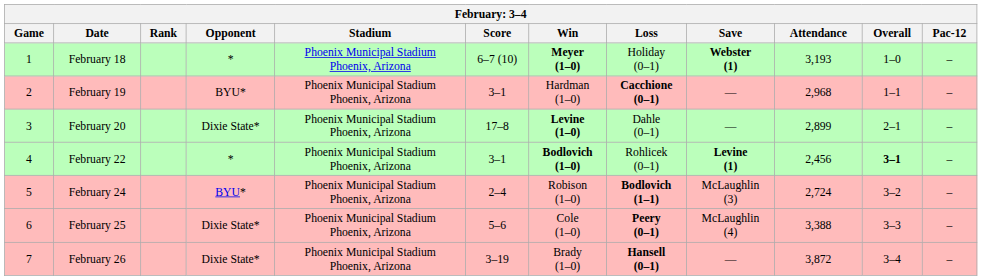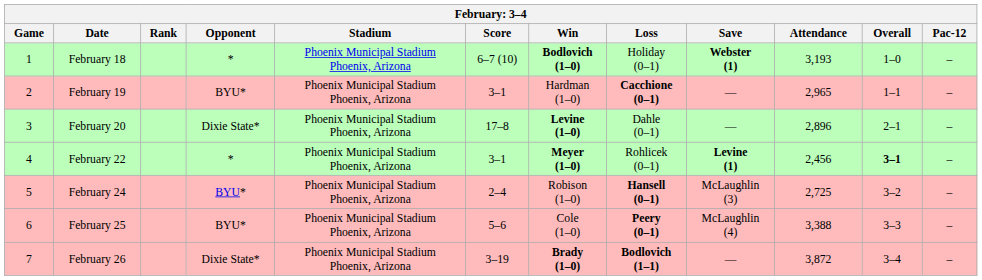(568, 59) Meyer (1–0) -> (568, 59) Bodlovich (1–0)
(818, 92) 2,968 -> (818, 92) 2,965
(818, 125) 2,899 -> (818, 125) 2,896
(568, 159) Bodlovich (1–0) -> (568, 159) Meyer (1–0)
(646, 192) Bodlovich (1–1) -> (646, 192) Hansell (0–1)
(818, 192) 2,724 -> (818, 192) 2,725
(231, 225) Dixie State* -> (231, 225) BYU*
(568, 258) normal -> (568, 258) bold
(646, 258) Hansell (0–1) -> (646, 258) Bodlovich (1–1)
